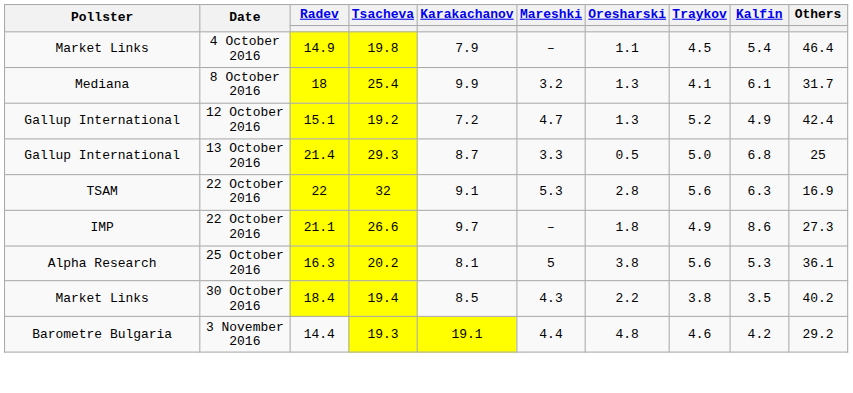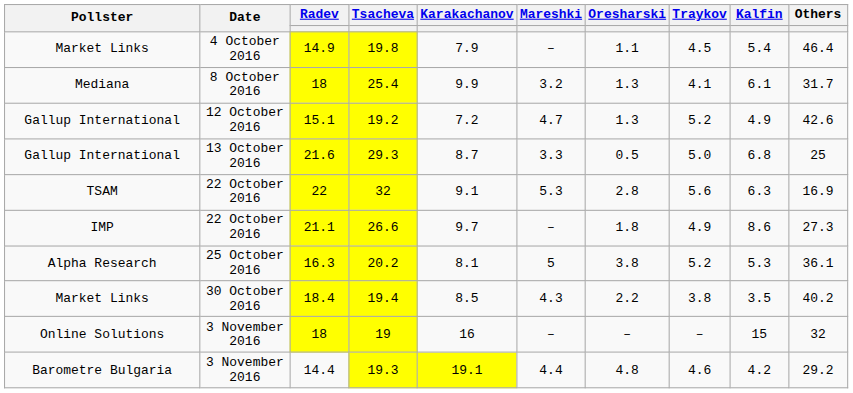(818, 121) 42.4 -> (818, 121) 42.6
(319, 157) 21.4 -> (319, 157) 21.6
(700, 264) 5.6 -> (700, 264) 5.2
+ row: (383, 335)
